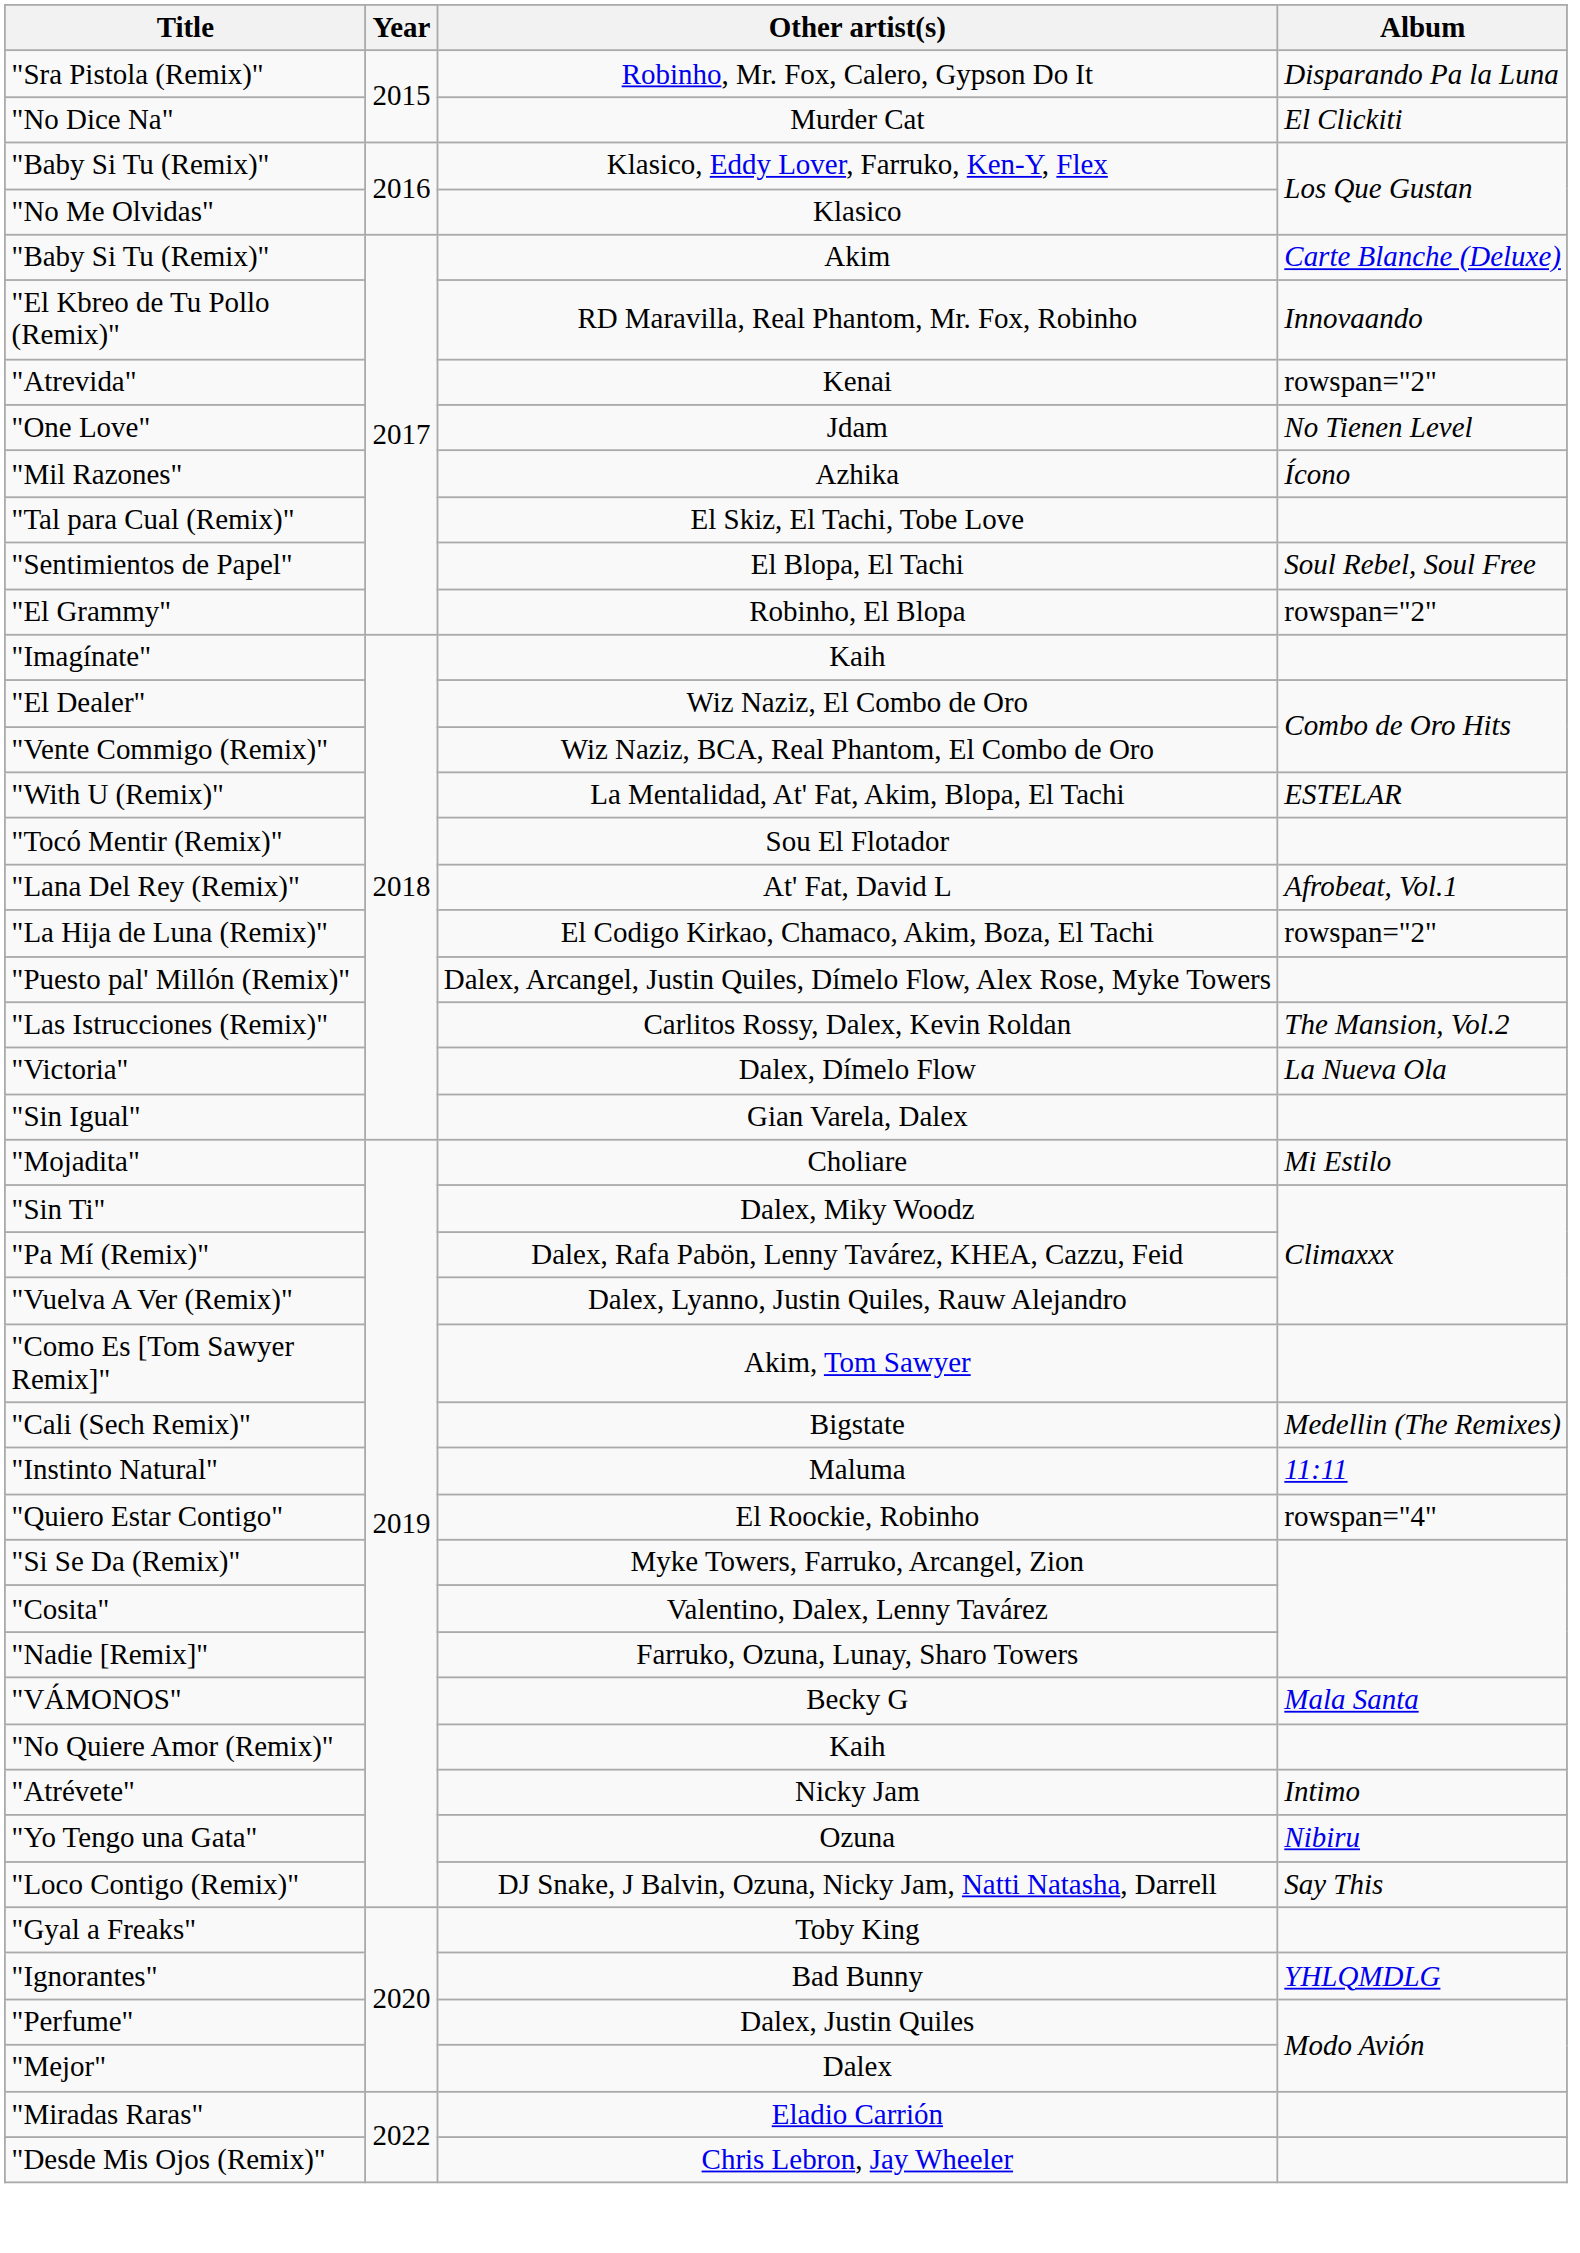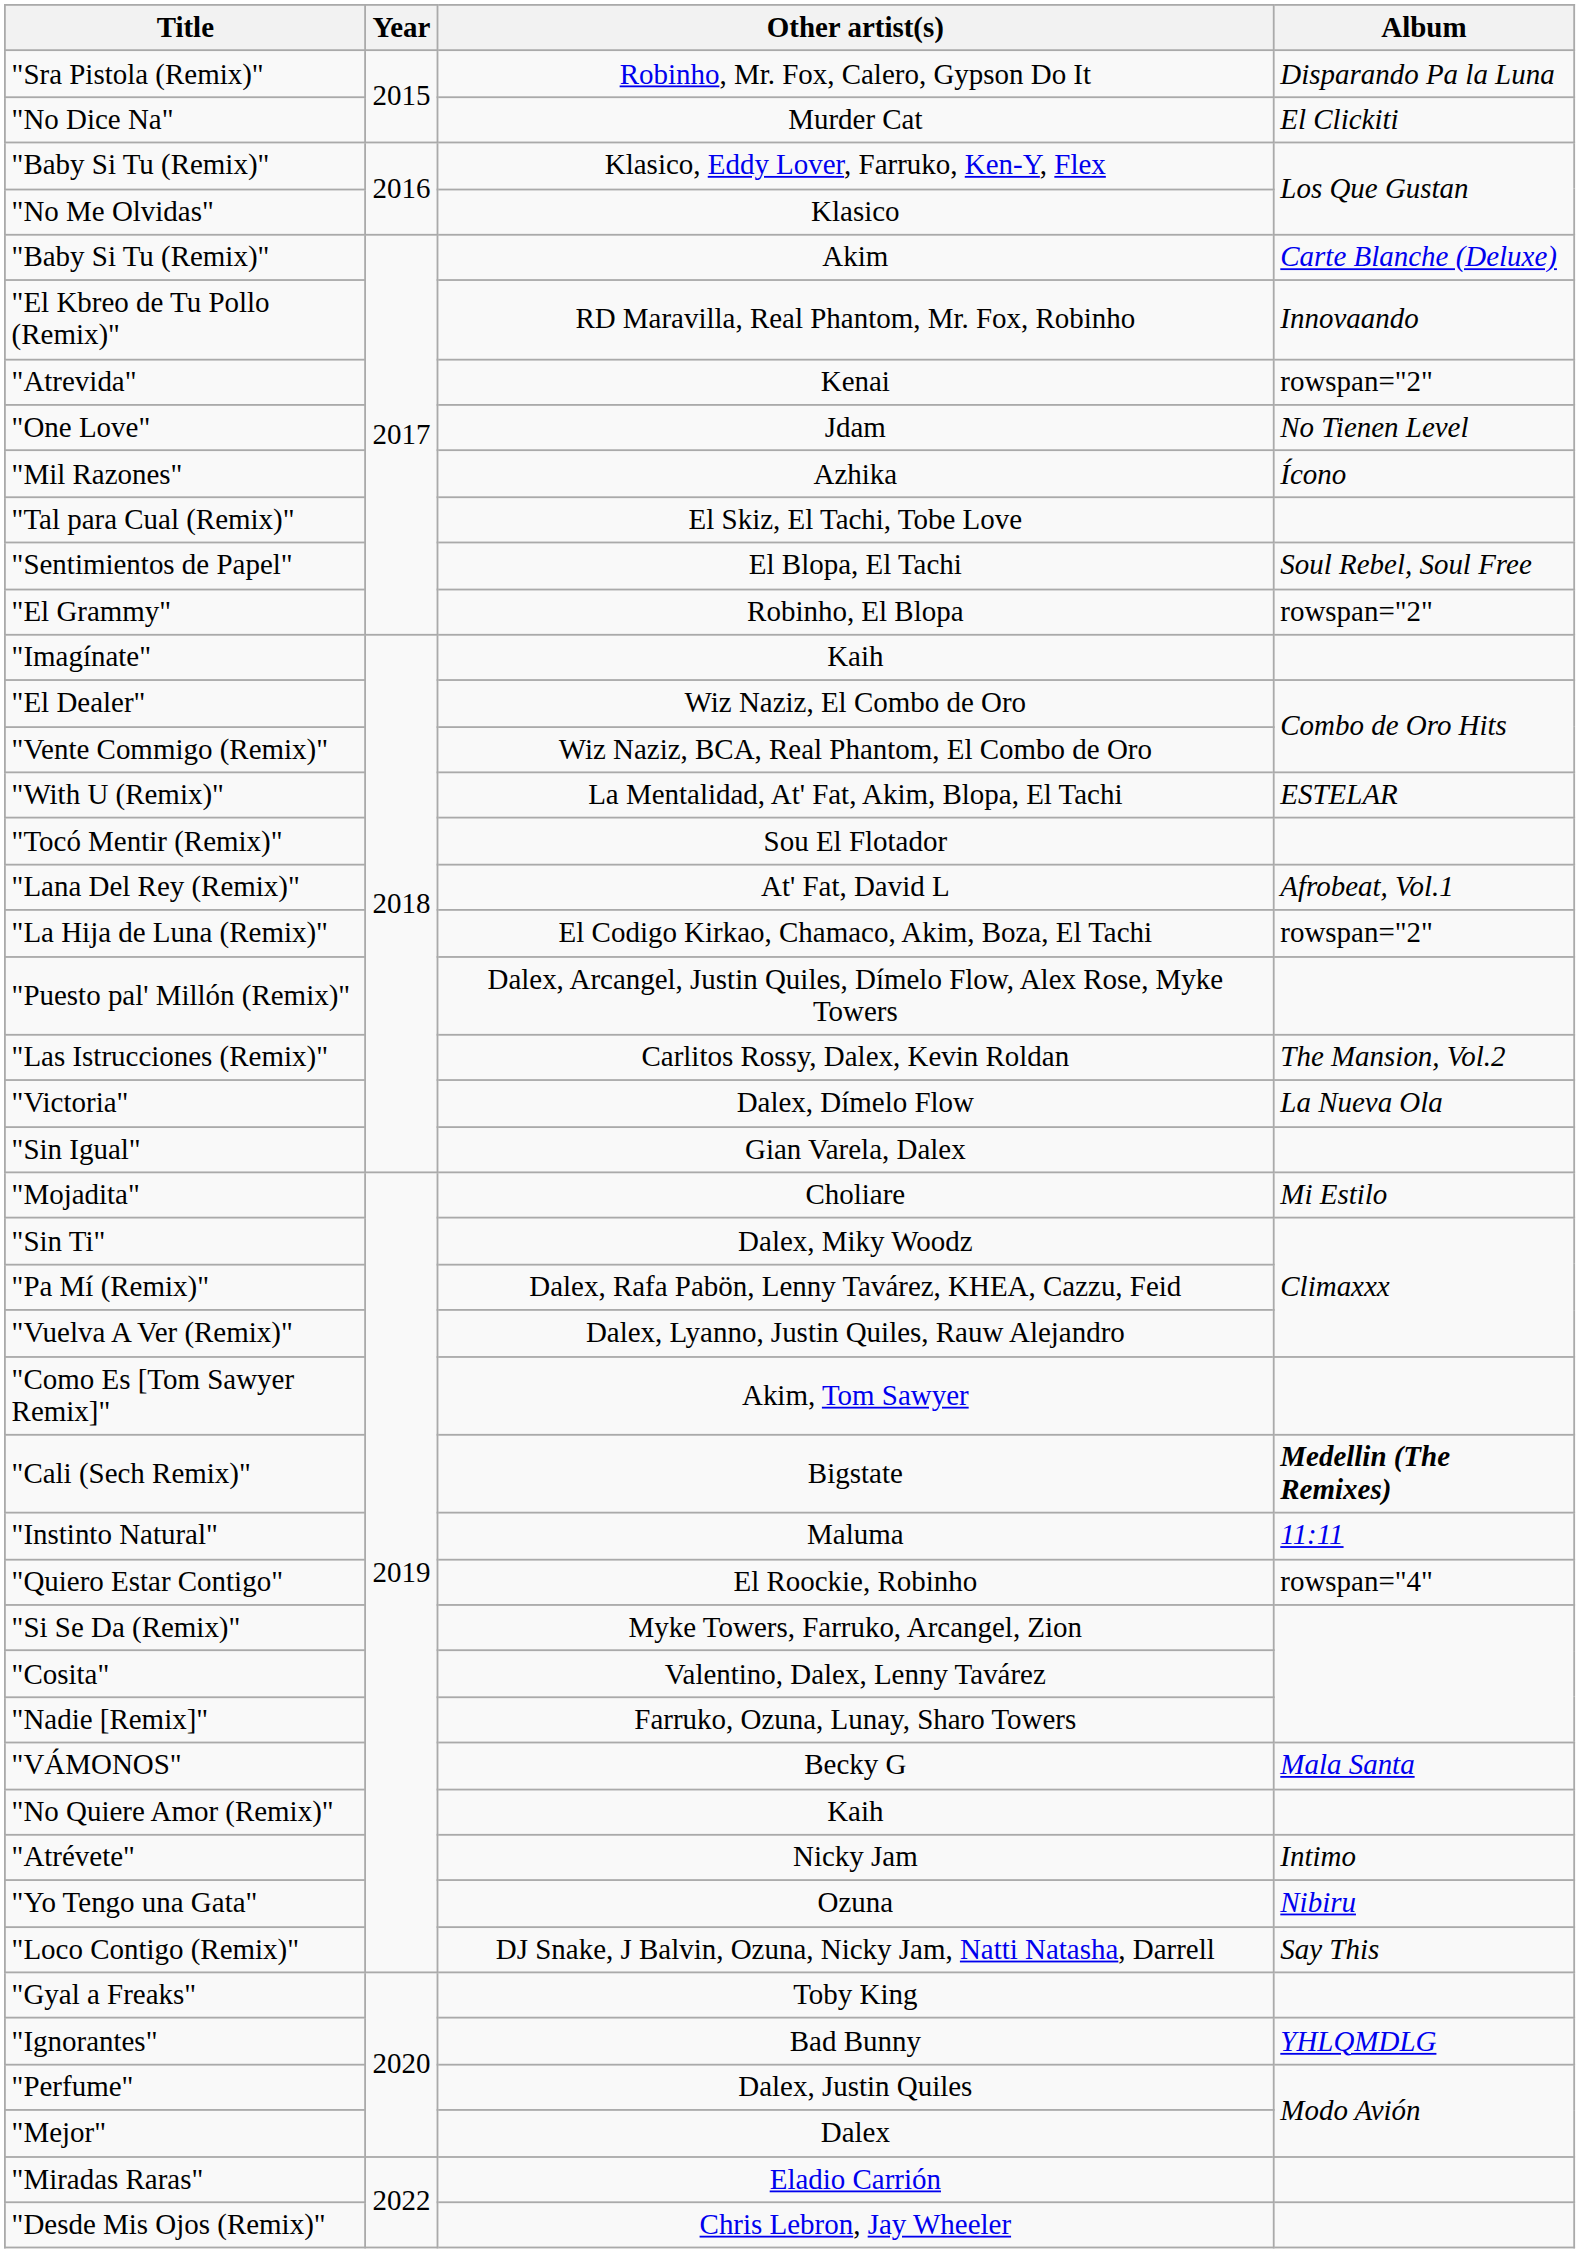(1423, 1424) normal -> (1365, 1473) bold
